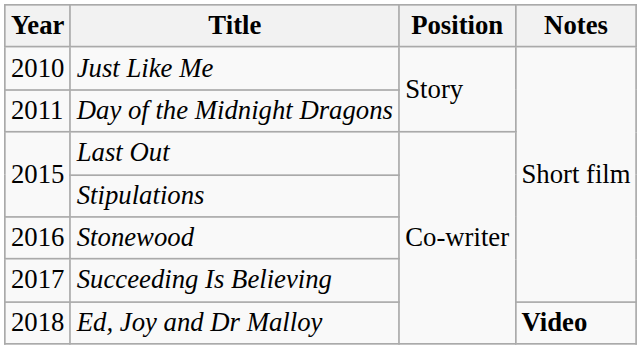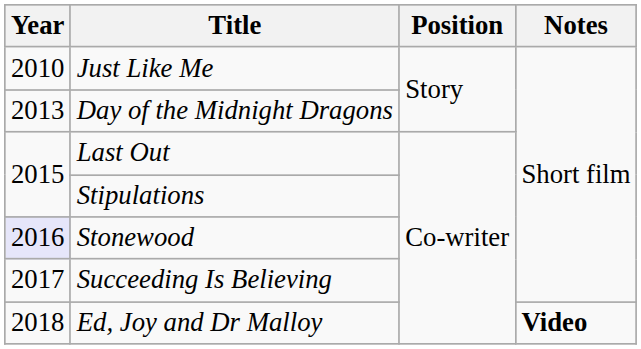(37, 110) 2011 -> (38, 110) 2013
(38, 237) no background -> (38, 237) lavender background
